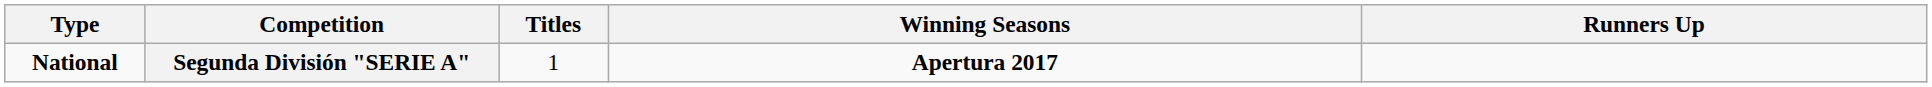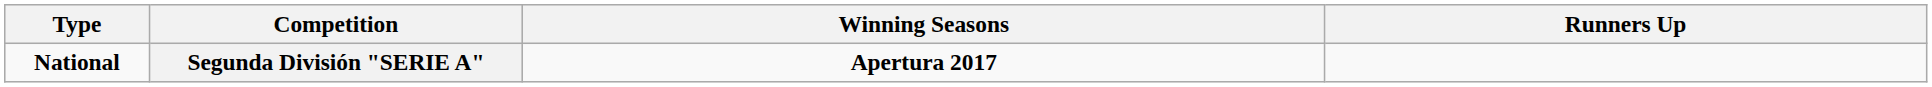- column: (553, 23)
